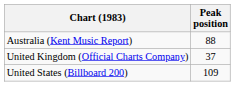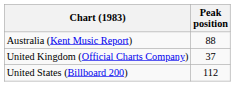(211, 72) 109 -> (211, 72) 112
